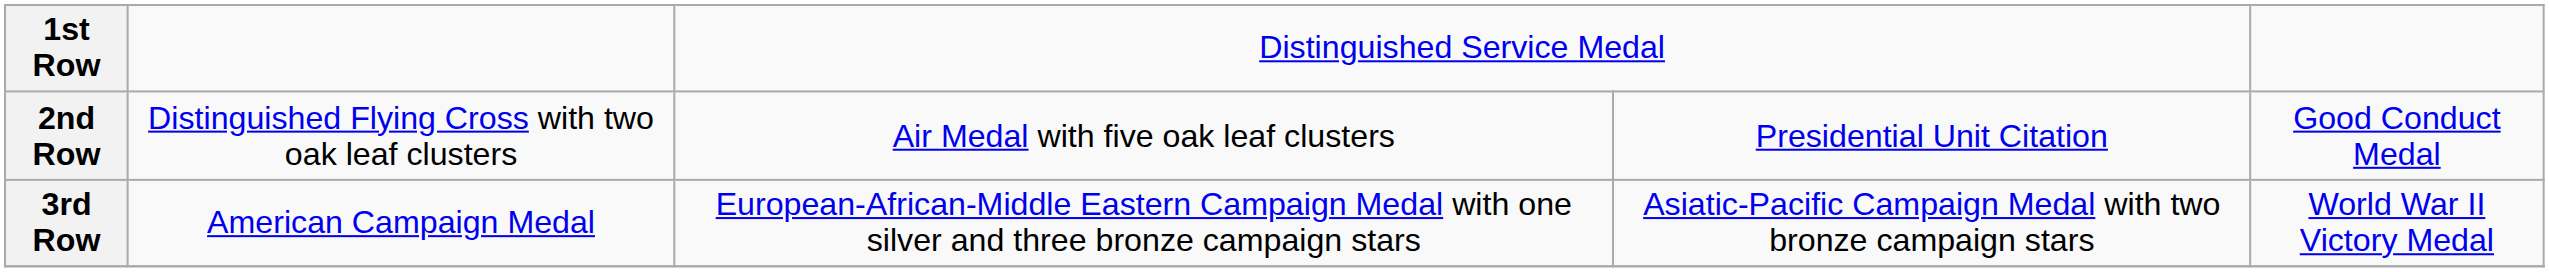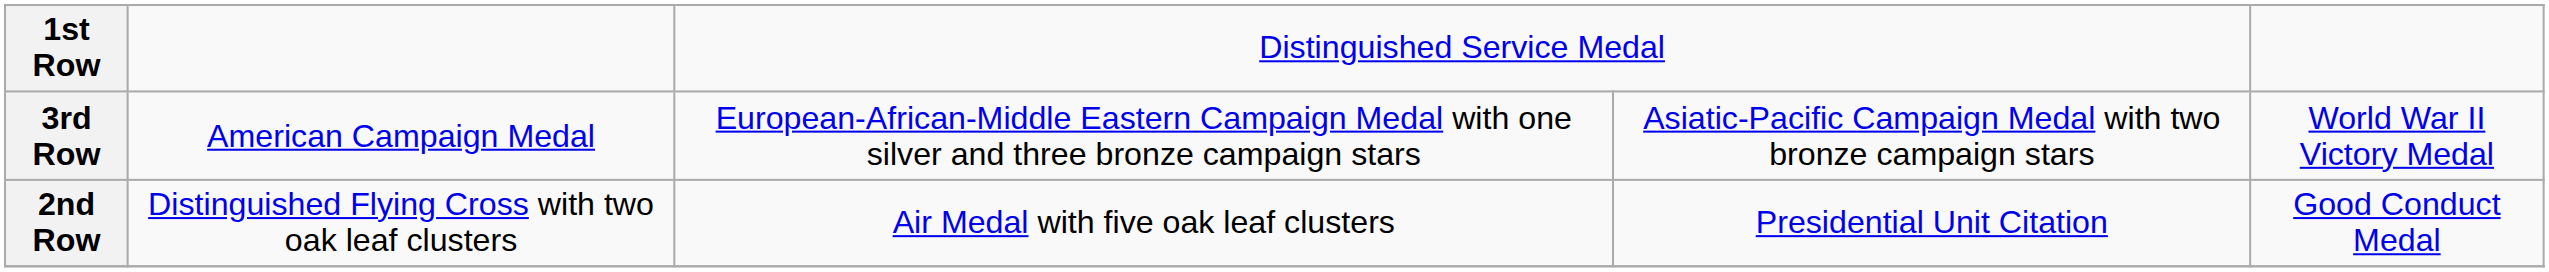rows swapped: (67, 135) <-> (67, 222)
